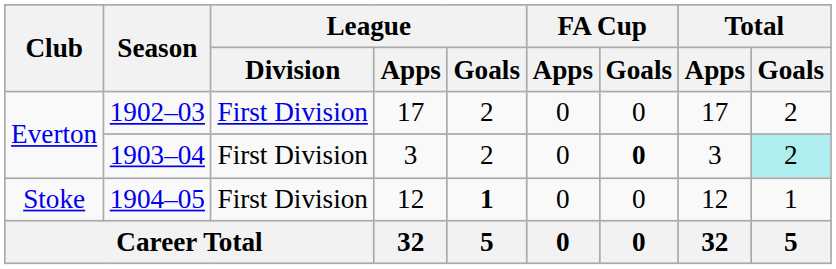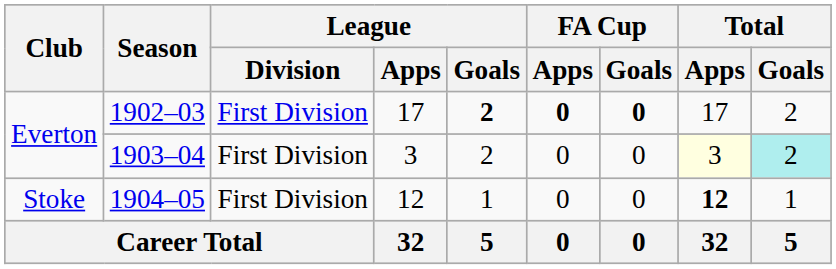(487, 112) normal -> (487, 112) bold
(563, 112) normal -> (563, 112) bold
(639, 112) normal -> (639, 112) bold
(639, 155) bold -> (639, 155) normal
(715, 155) no background -> (715, 155) lightyellow background
(487, 198) bold -> (487, 198) normal
(715, 198) normal -> (715, 198) bold
